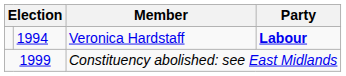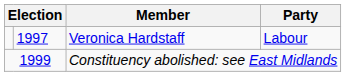(32, 37) 1994 -> (32, 37) 1997
(283, 37) bold -> (286, 37) normal
